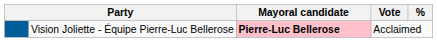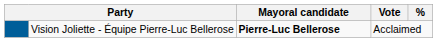(289, 29) pink background -> (289, 29) no background
